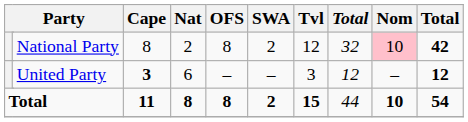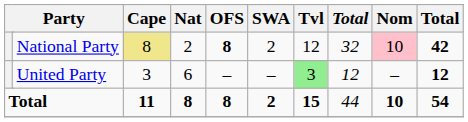(147, 46) no background -> (147, 46) khaki background
(227, 46) normal -> (227, 46) bold
(147, 74) bold -> (147, 74) normal
(311, 74) no background -> (311, 74) lightgreen background
